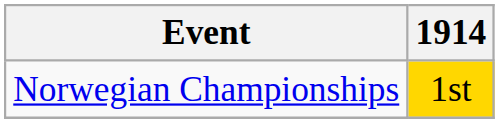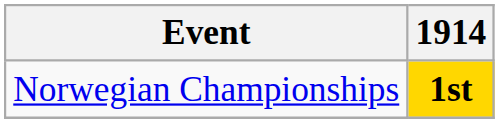(451, 88) normal -> (451, 88) bold
